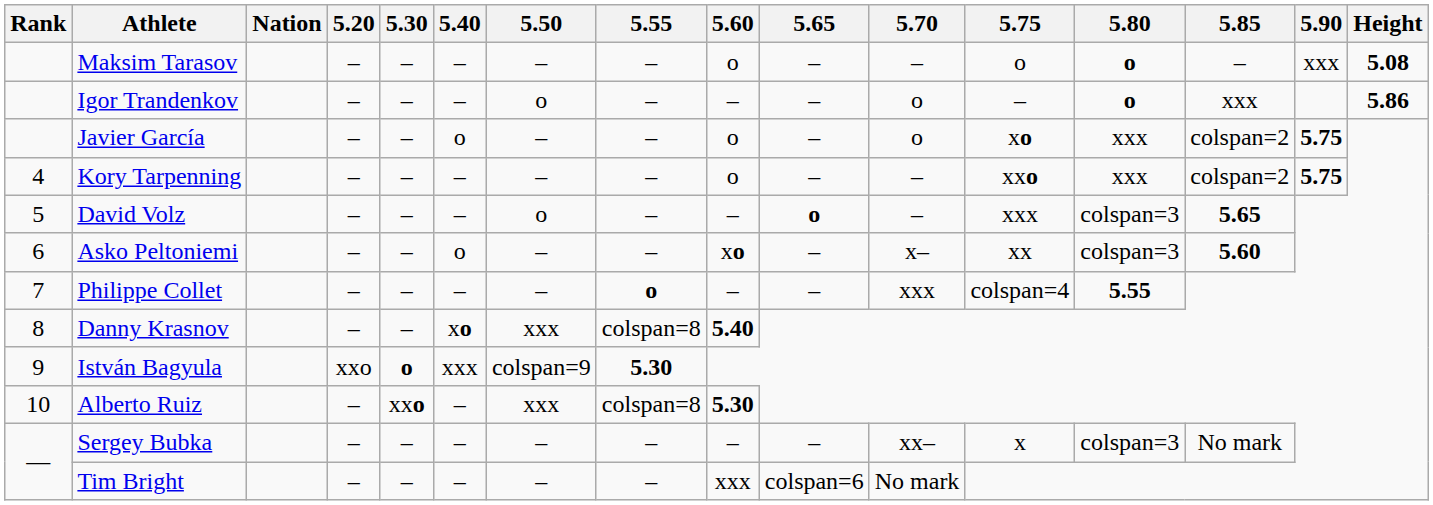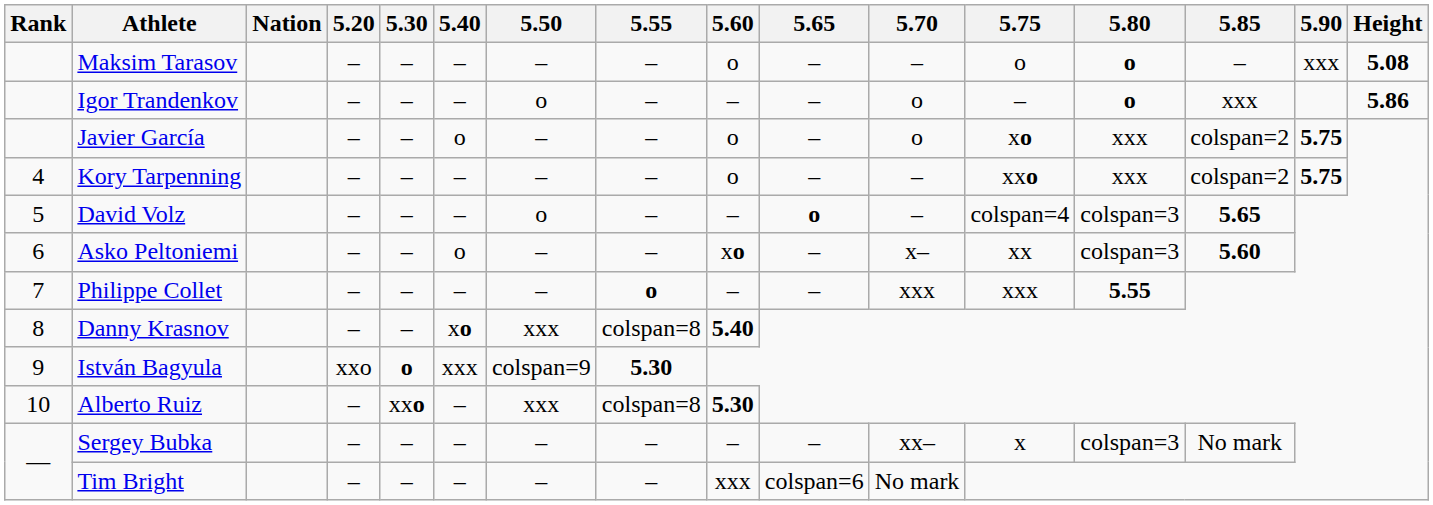(1020, 213) xxx -> (1020, 213) colspan=4
(1020, 289) colspan=4 -> (1020, 289) xxx
